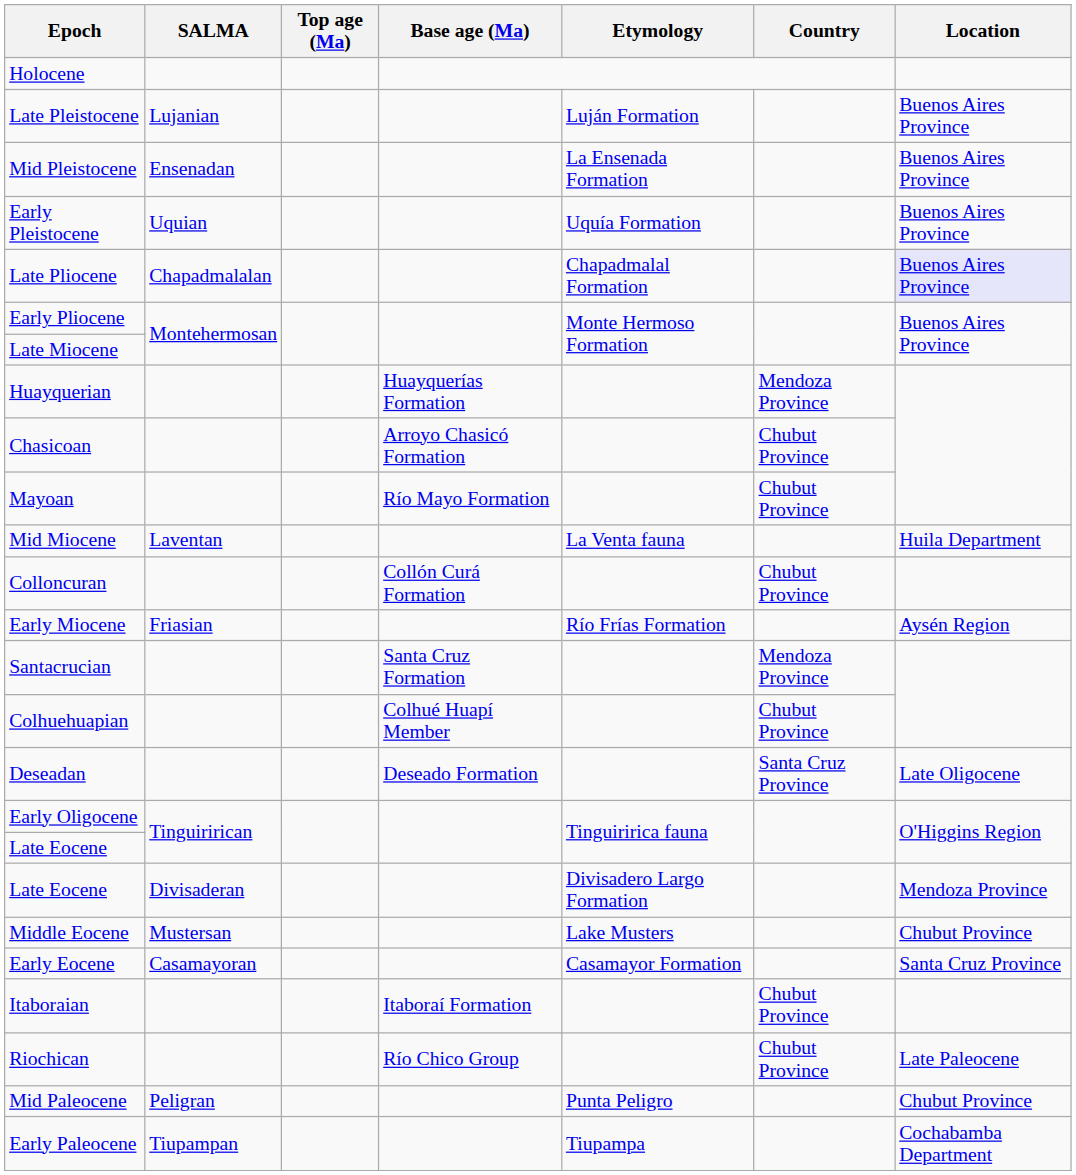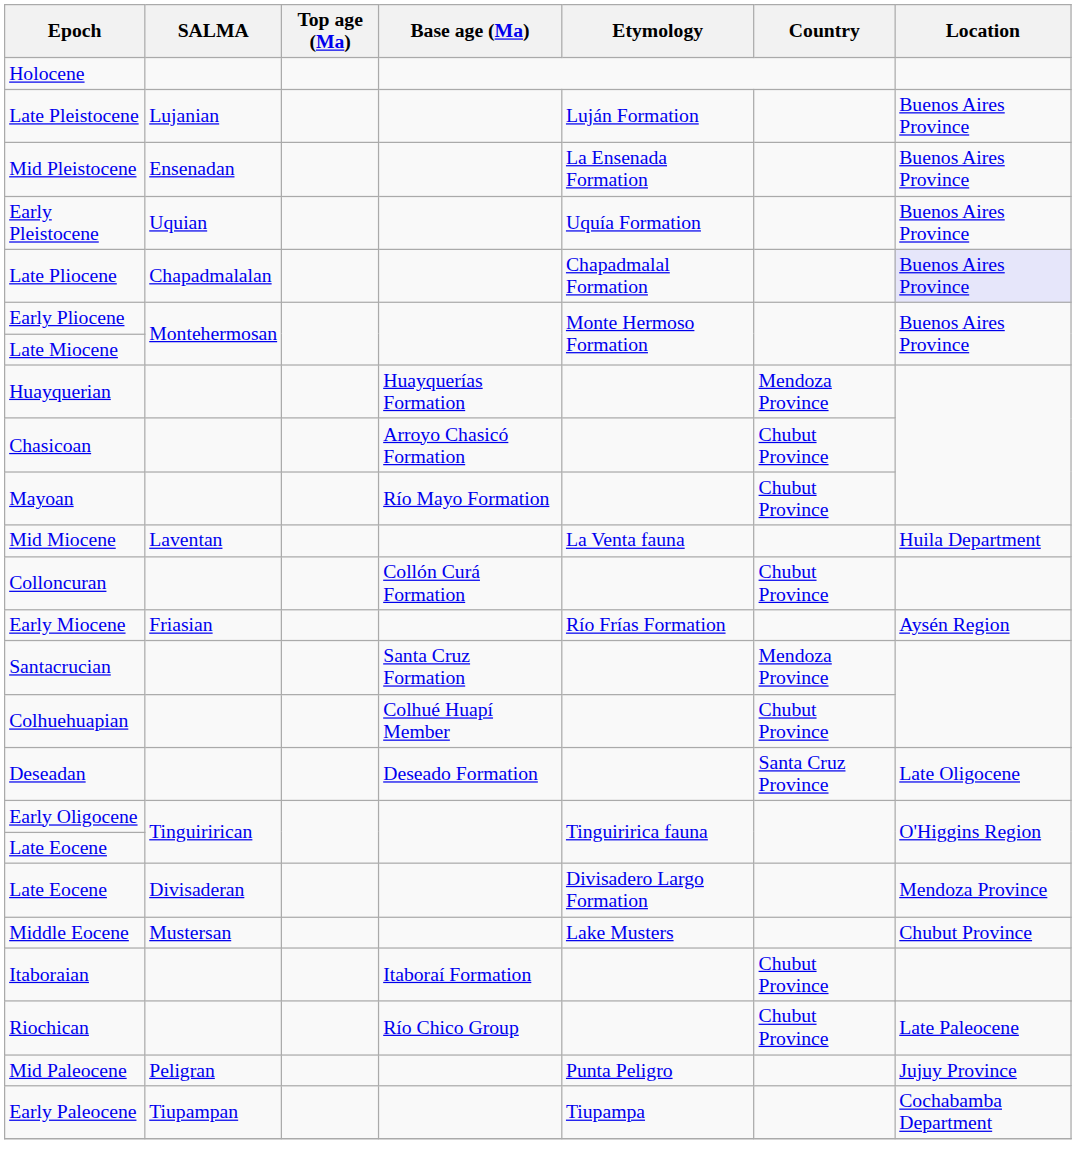- row: (62, 963)
(966, 1101) Chubut Province -> (958, 1070) Jujuy Province
